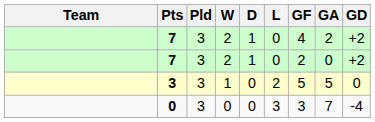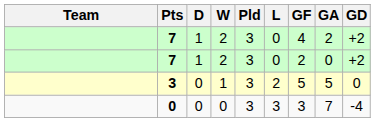columns swapped: (201, 15) <-> (252, 15)
